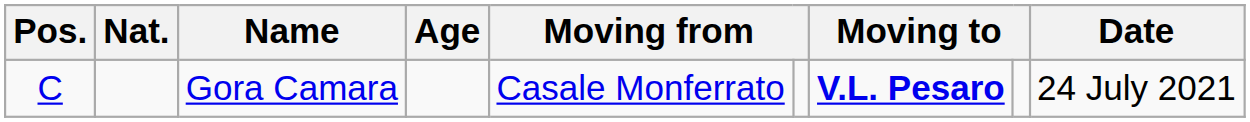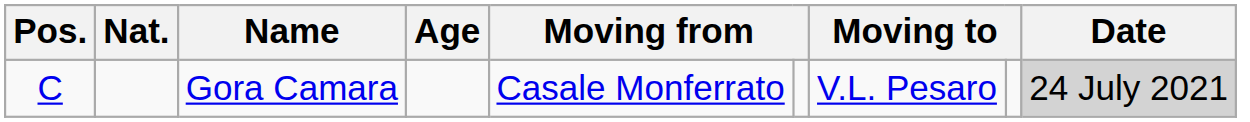(911, 87) bold -> (907, 87) normal
(1136, 87) no background -> (1129, 87) lightgrey background
